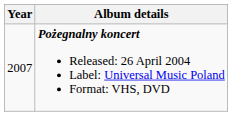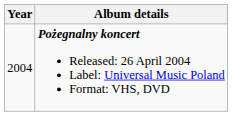(20, 67) 2007 -> (20, 67) 2004
